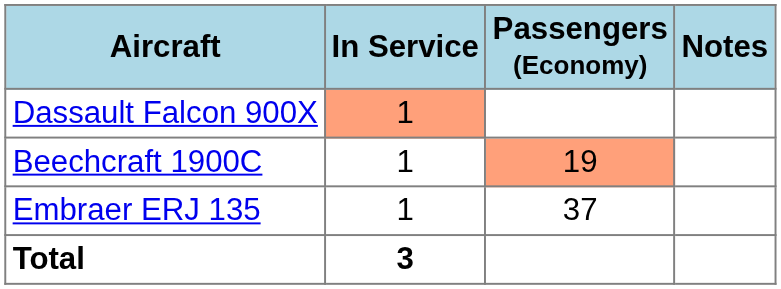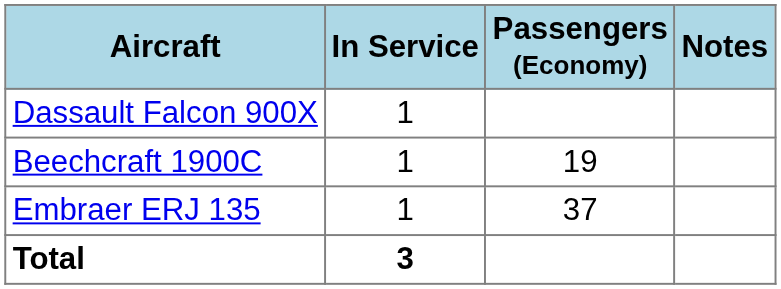(405, 112) lightsalmon background -> (405, 112) no background
(580, 161) lightsalmon background -> (580, 161) no background
